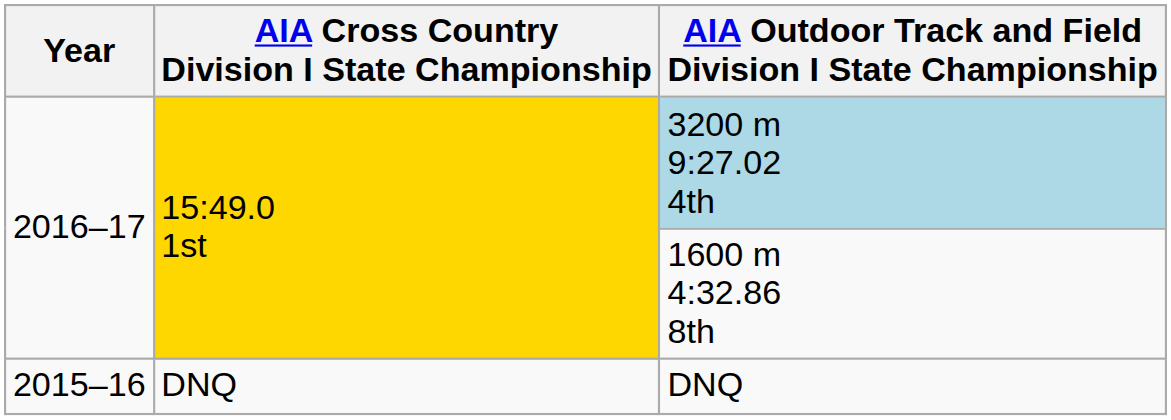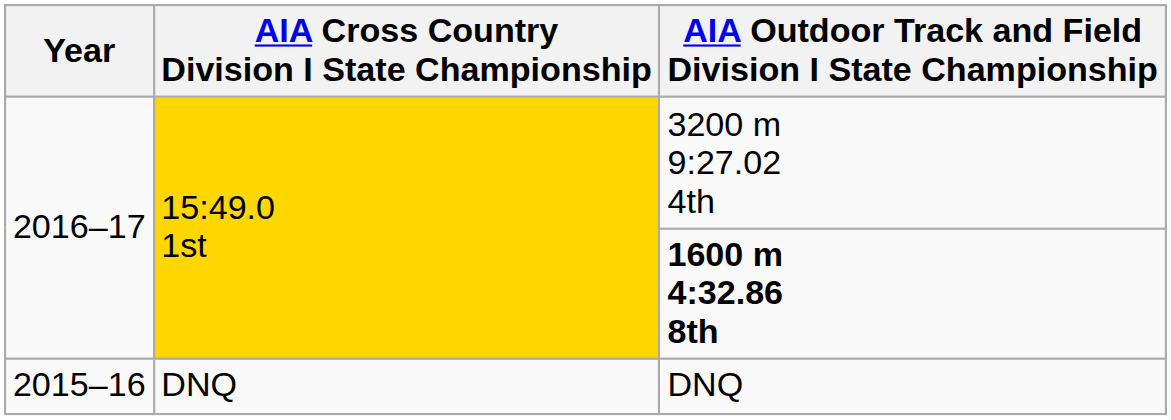(724, 162) lightblue background -> (724, 162) no background
(724, 292) normal -> (725, 292) bold
